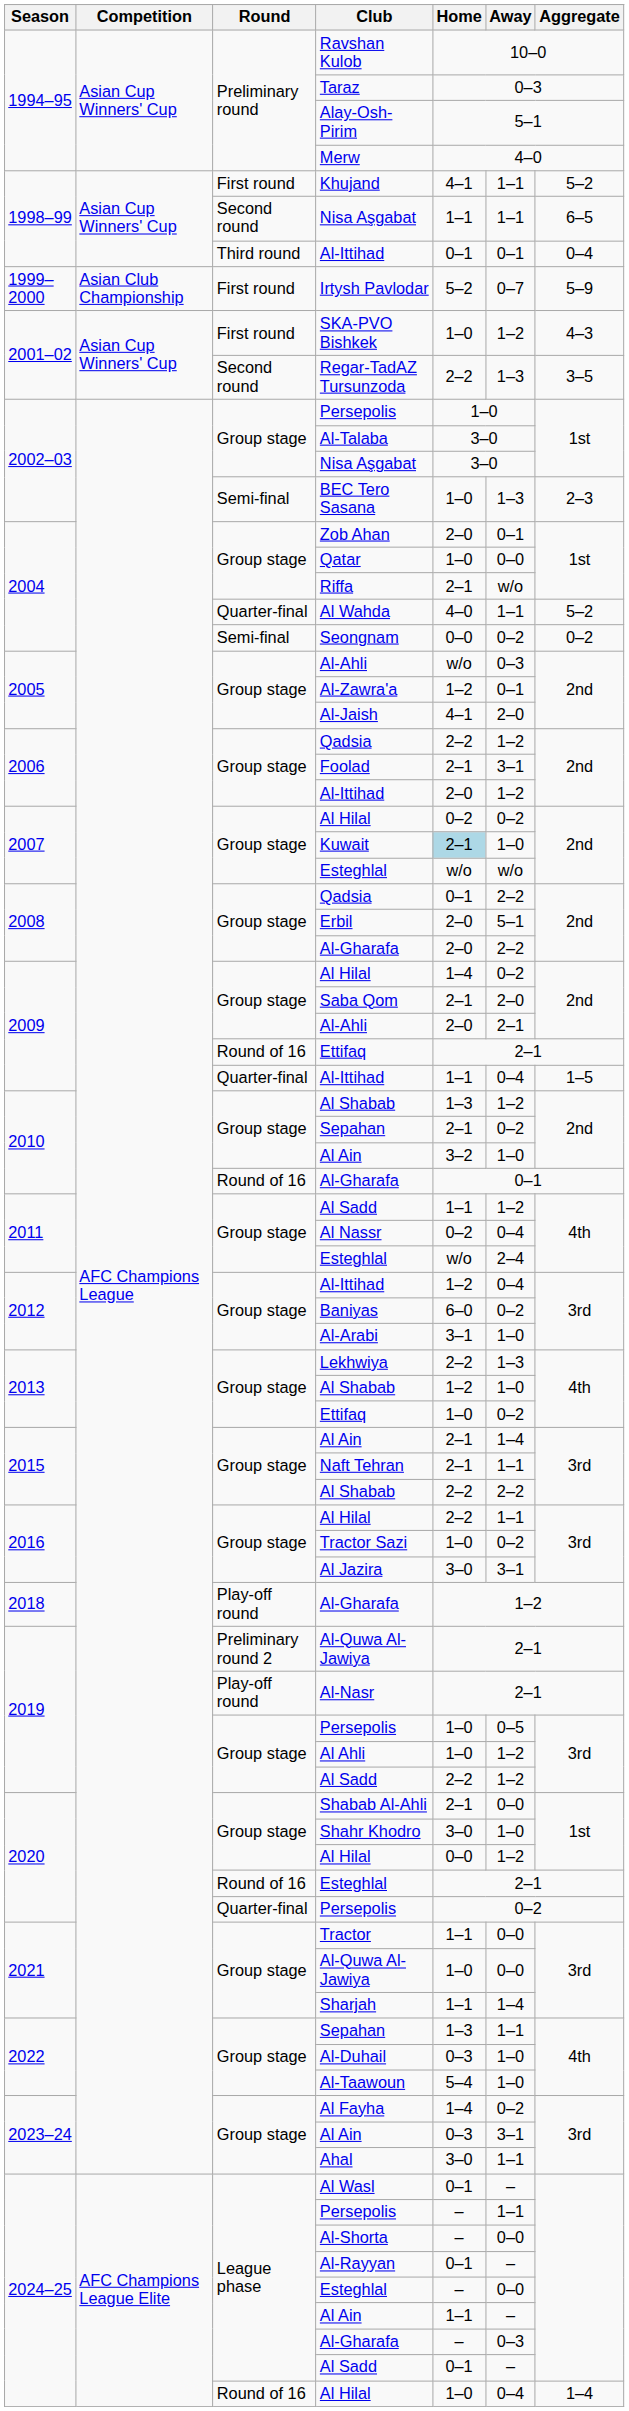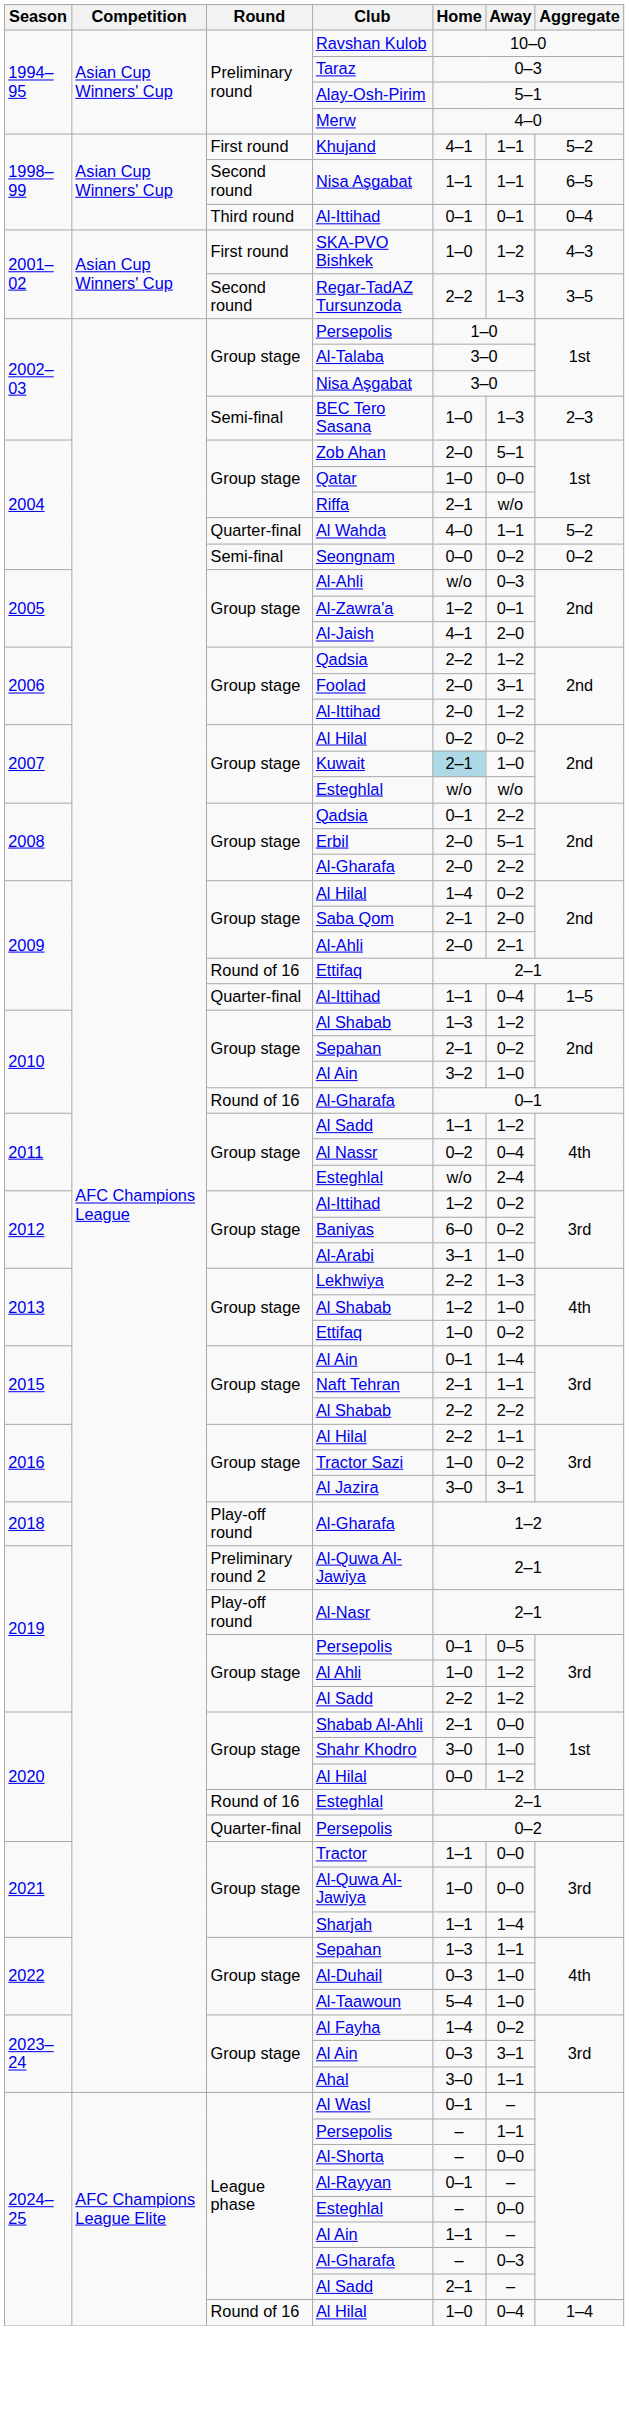- row: (31, 288)
(510, 534) 0–1 -> (510, 453) 5–1
(459, 767) 2–1 -> (459, 686) 2–0
(510, 1284) 0–4 -> (510, 1203) 0–2
(459, 1440) 2–1 -> (459, 1359) 0–1
(459, 1728) 1–0 -> (459, 1647) 0–1
(459, 2367) 0–1 -> (459, 2286) 2–1
